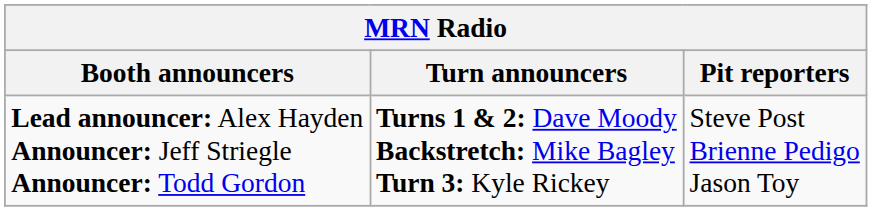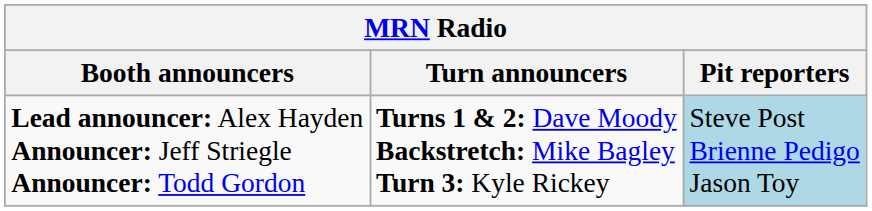(775, 150) no background -> (775, 150) lightblue background
